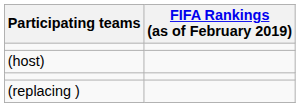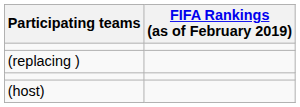(26, 61) (host) -> (44, 61) (replacing )
(44, 91) (replacing ) -> (26, 91) (host)
